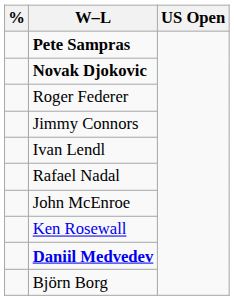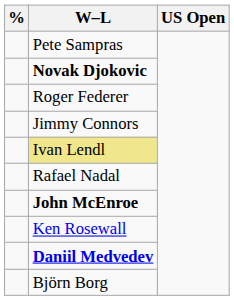(81, 44) bold -> (78, 44) normal
(69, 150) no background -> (69, 150) khaki background
(81, 203) normal -> (85, 203) bold
